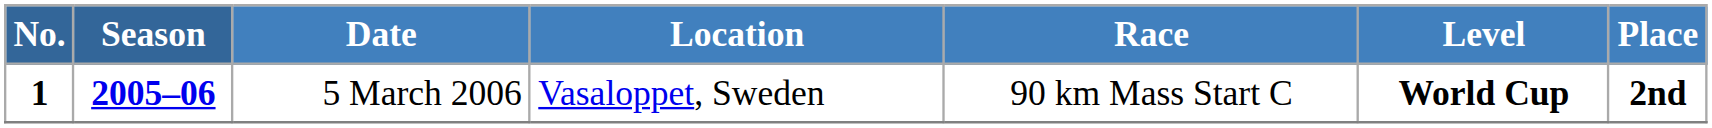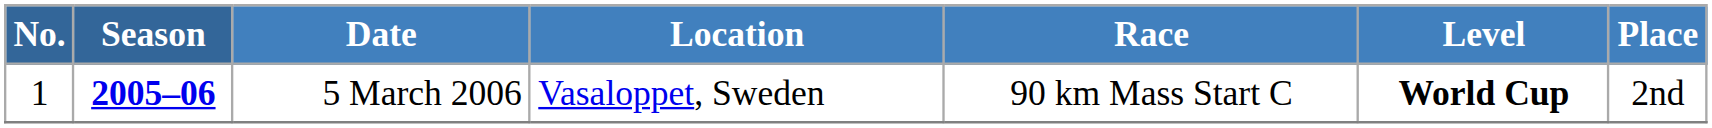(40, 92) bold -> (40, 92) normal
(1658, 92) bold -> (1658, 92) normal
